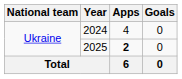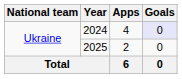(160, 30) no background -> (160, 30) lavender background
(126, 47) bold -> (126, 47) normal
